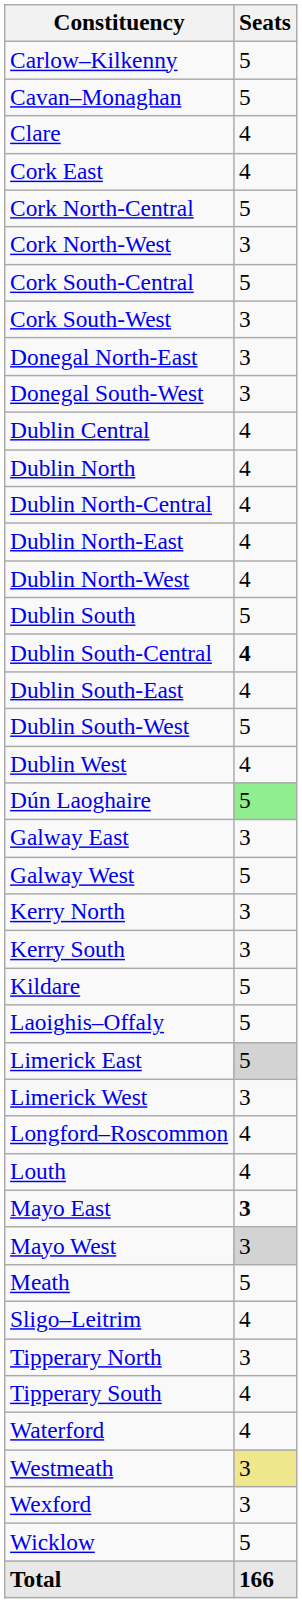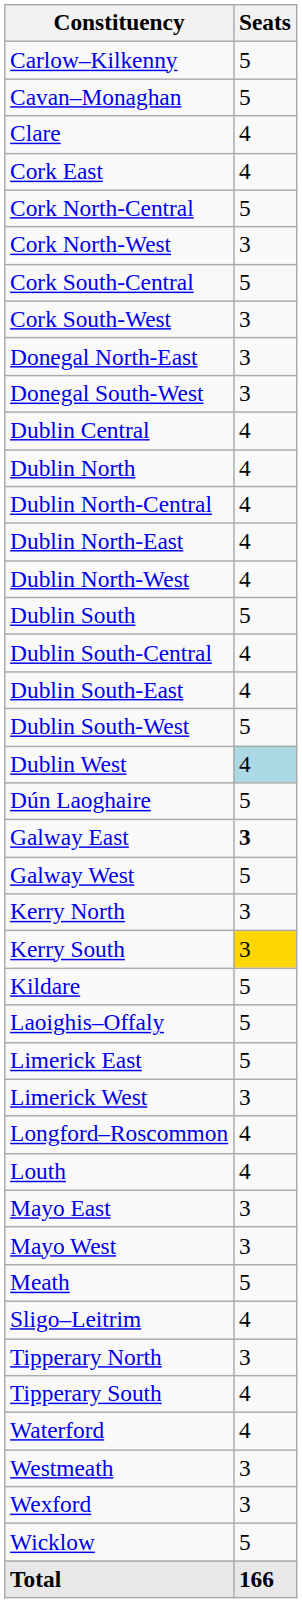(245, 652) bold -> (245, 652) normal
(245, 763) no background -> (245, 763) lightblue background
(245, 801) lightgreen background -> (245, 801) no background
(245, 838) normal -> (245, 838) bold
(245, 949) no background -> (245, 949) gold background
(245, 1060) lightgrey background -> (245, 1060) no background
(245, 1208) bold -> (245, 1208) normal
(245, 1245) lightgrey background -> (245, 1245) no background
(245, 1467) khaki background -> (245, 1467) no background
